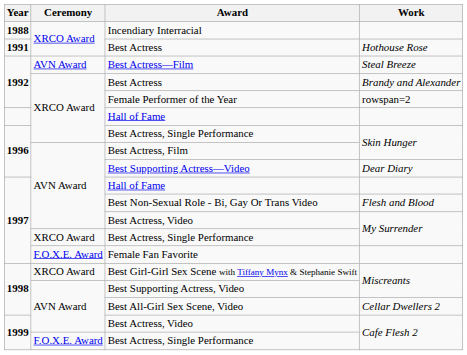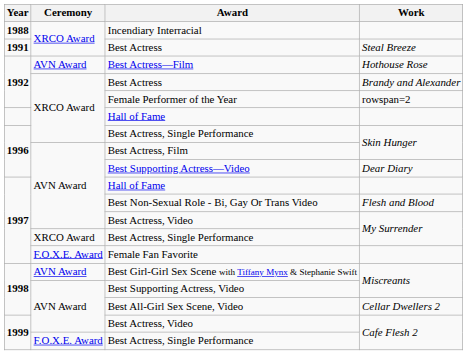(395, 47) Hothouse Rose -> (389, 47) Steal Breeze
(389, 64) Steal Breeze -> (395, 64) Hothouse Rose
(64, 271) XRCO Award -> (60, 271) AVN Award
